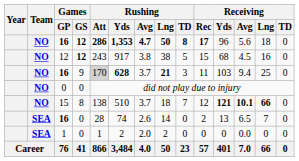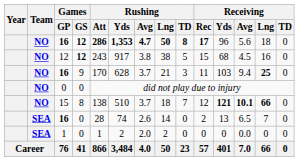(99, 73) lightgrey background -> (99, 73) no background
(122, 73) bold -> (122, 73) normal
(165, 73) bold -> (165, 73) normal
(266, 73) normal -> (266, 73) bold
